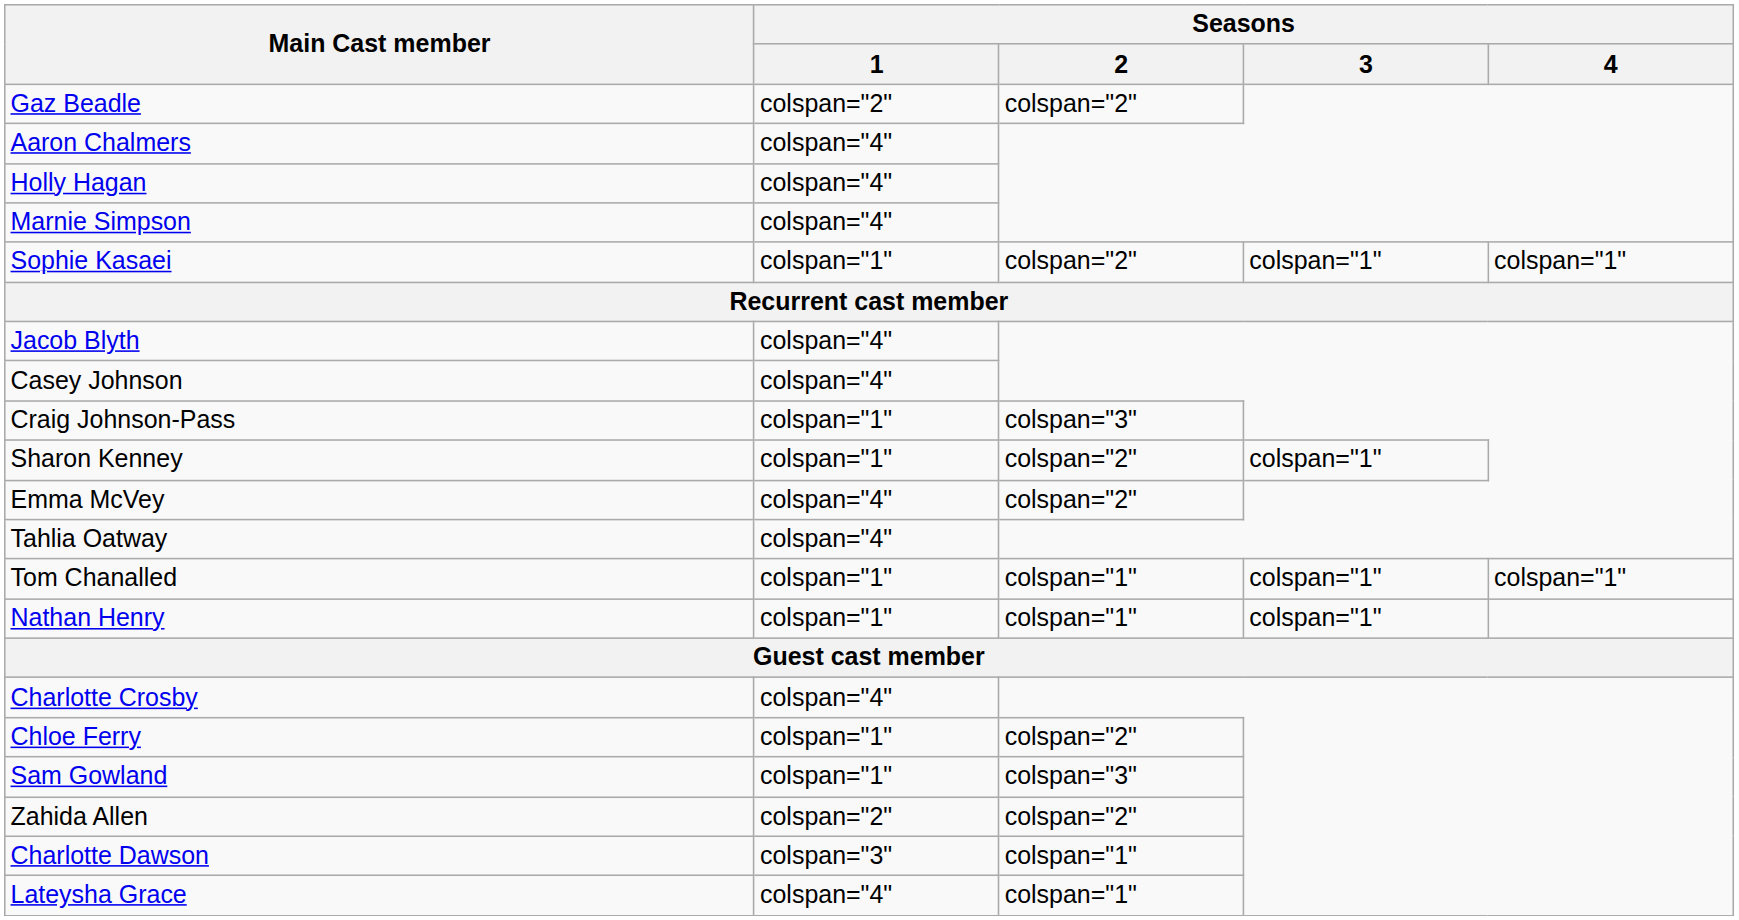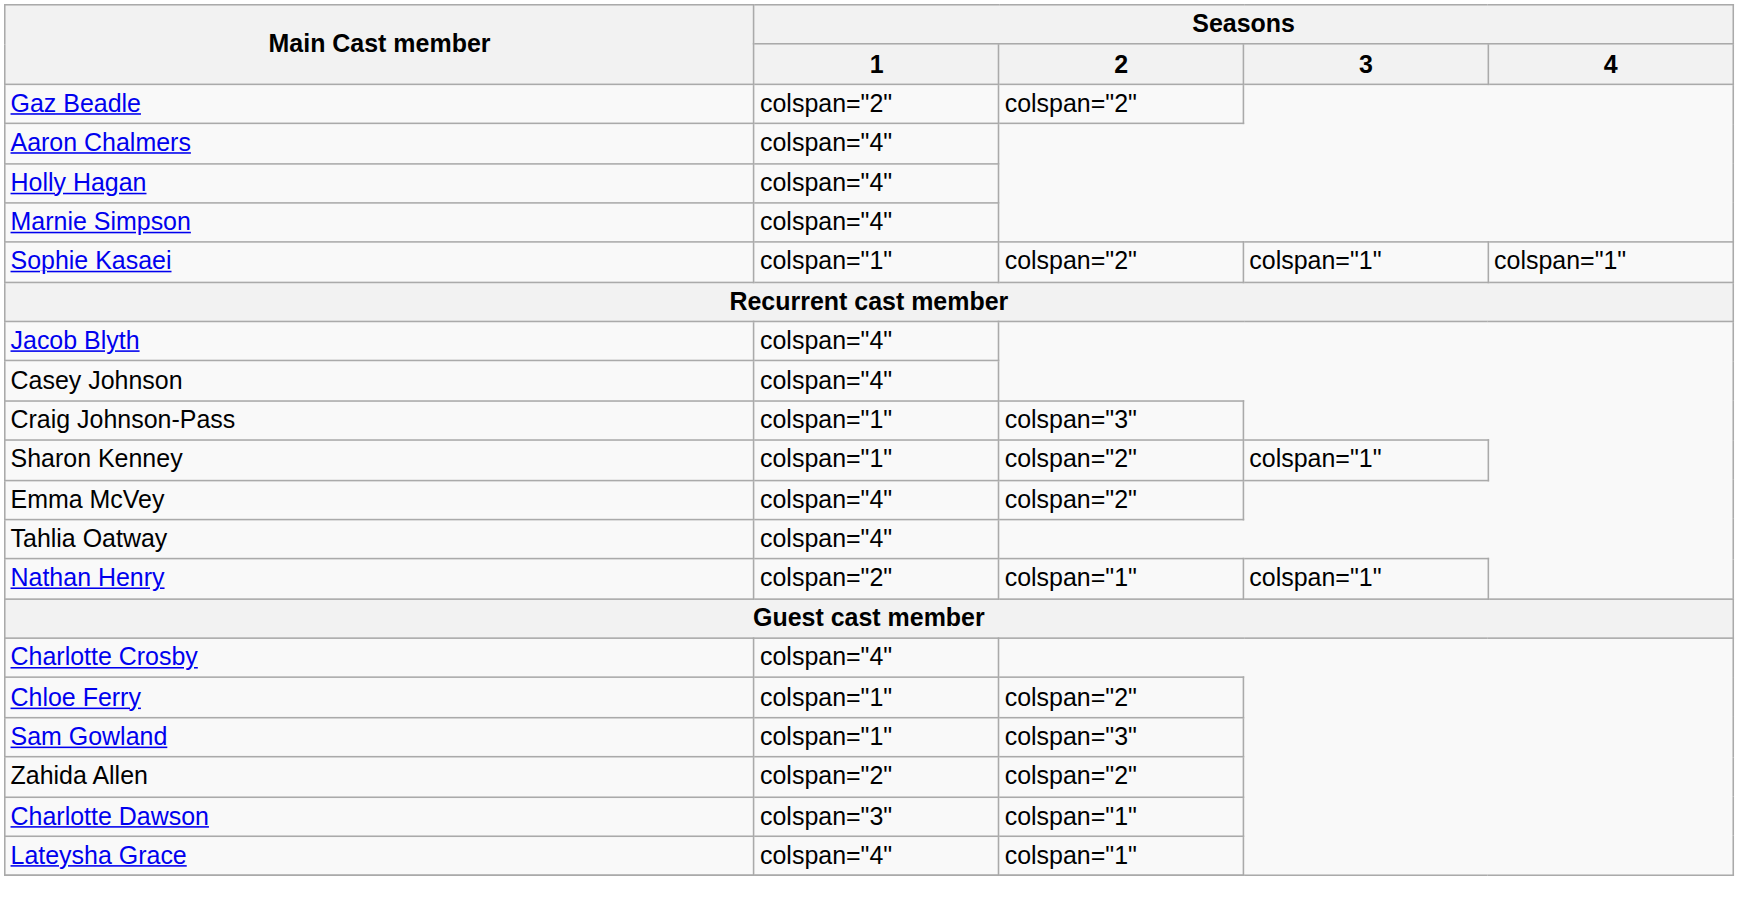- row: (94, 578)
(826, 618) colspan="1" -> (826, 578) colspan="2"
